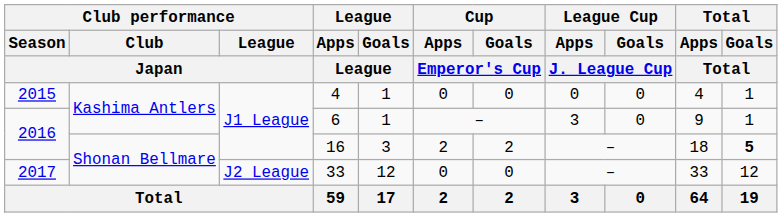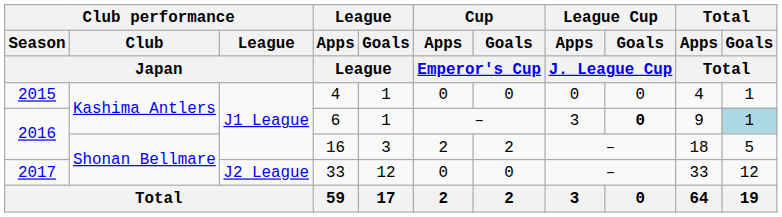(640, 121) normal -> (640, 121) bold
(749, 121) no background -> (749, 121) lightblue background
(749, 147) bold -> (749, 147) normal
